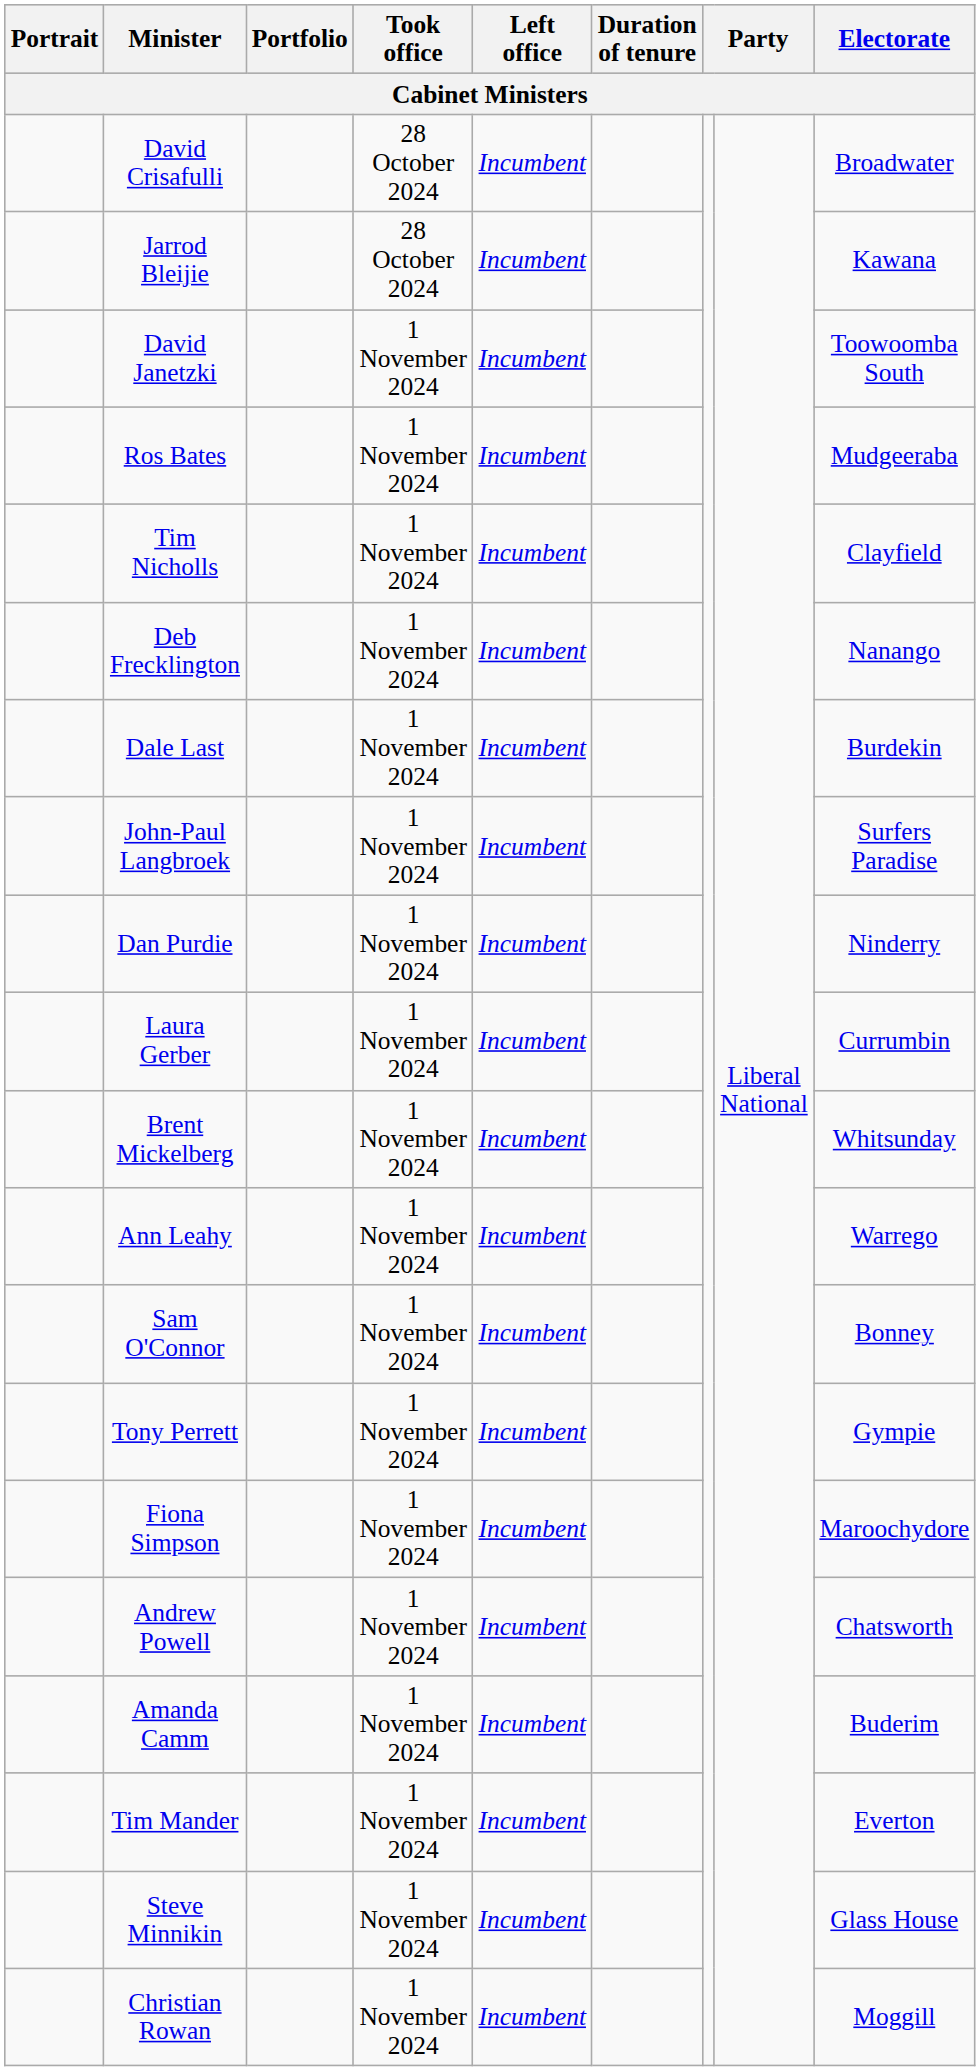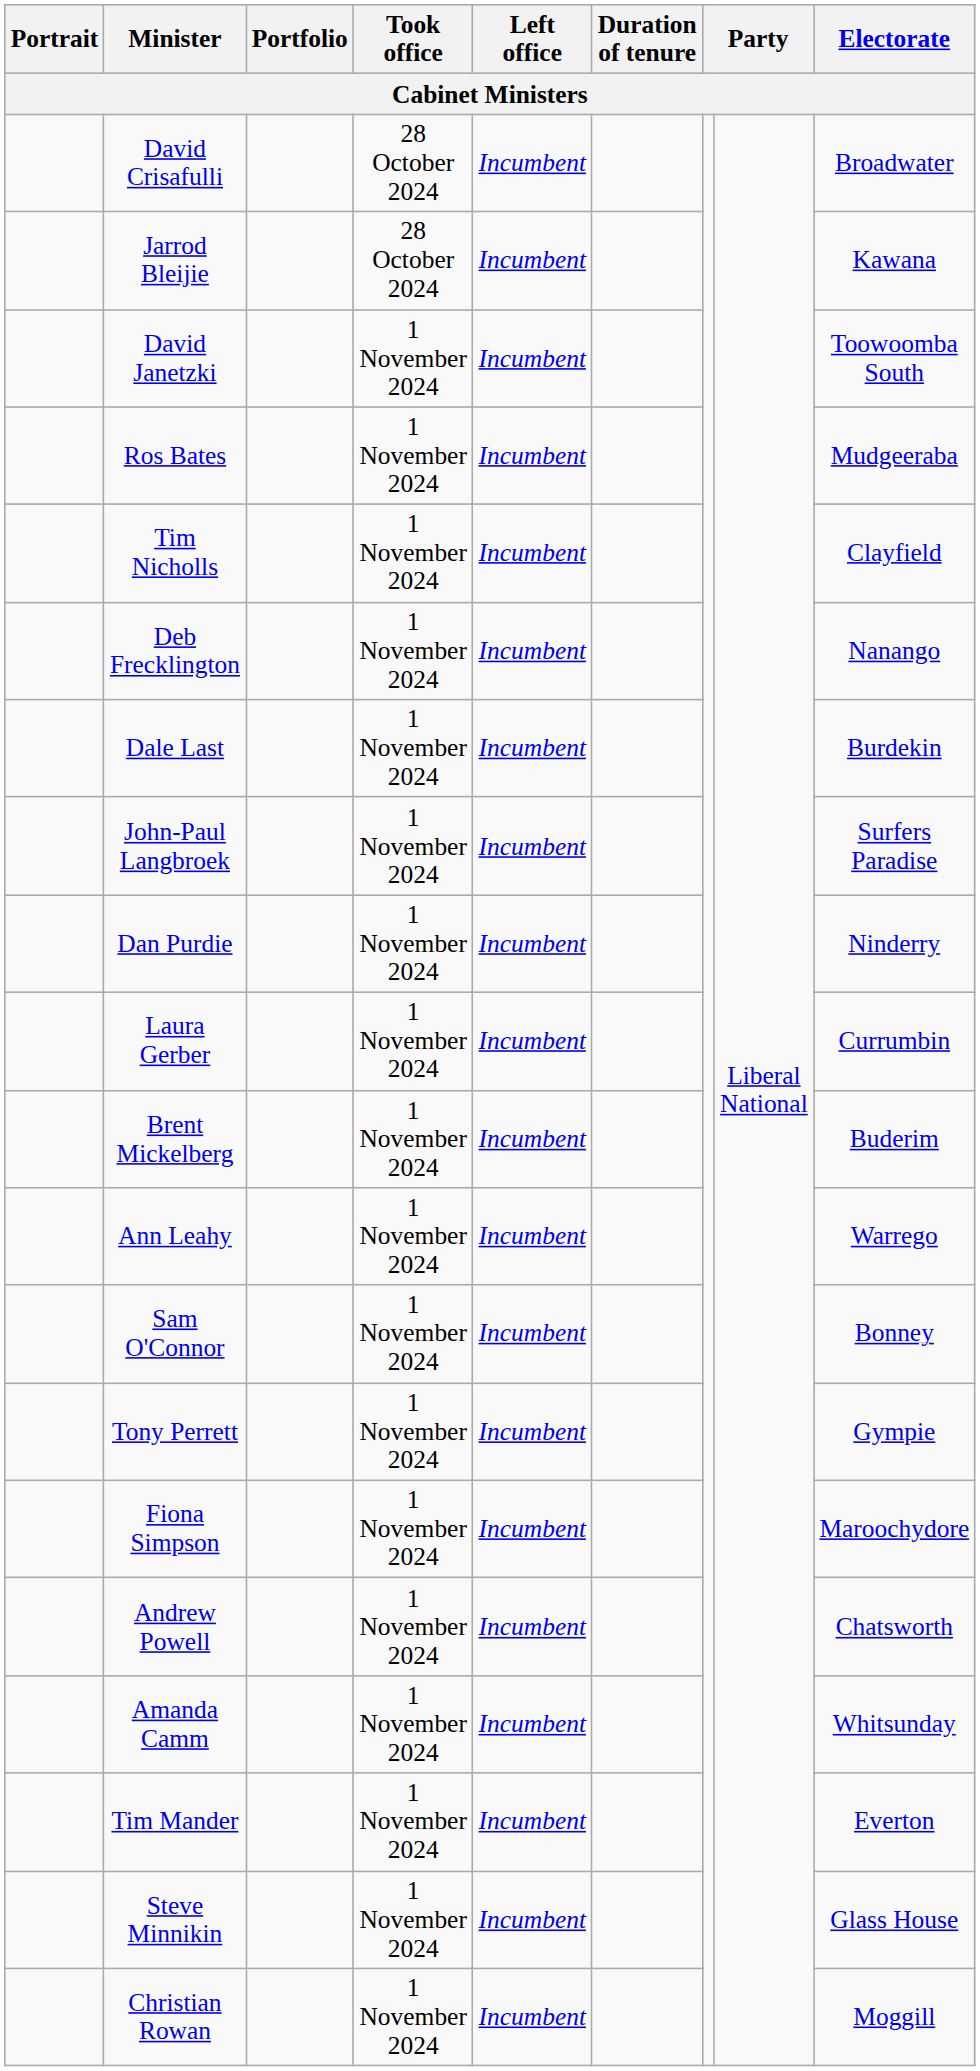(894, 1138) Whitsunday -> (894, 1138) Buderim
(894, 1723) Buderim -> (894, 1723) Whitsunday
